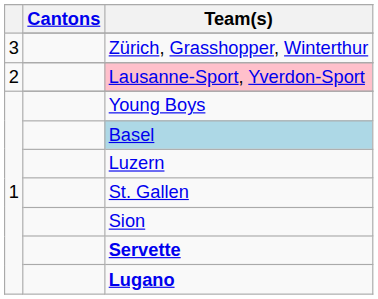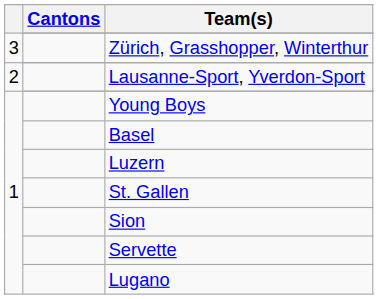(237, 76) pink background -> (237, 76) no background
(132, 134) lightblue background -> (132, 134) no background
(145, 250) bold -> (143, 250) normal
(142, 279) bold -> (139, 279) normal
